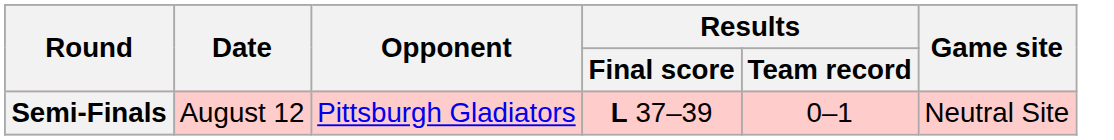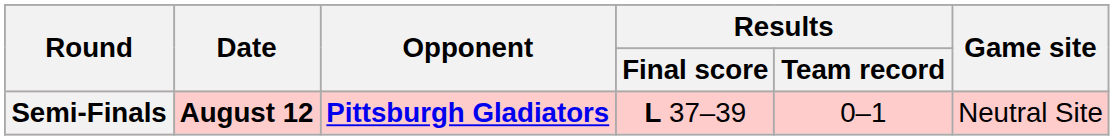(242, 112) normal -> (247, 112) bold
(446, 112) normal -> (468, 112) bold
